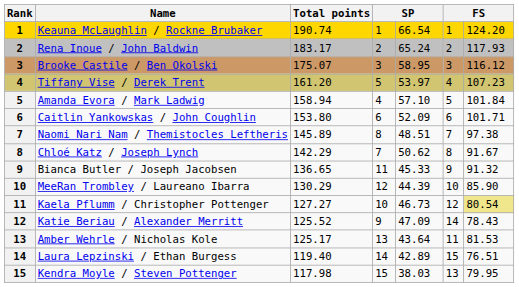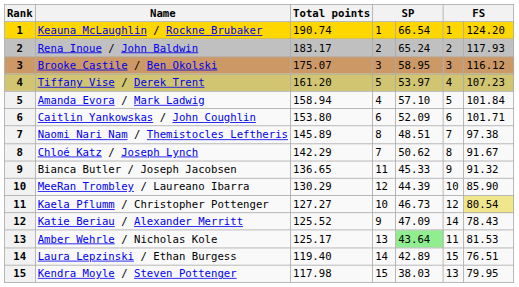(414, 239) no background -> (414, 239) lightgreen background
